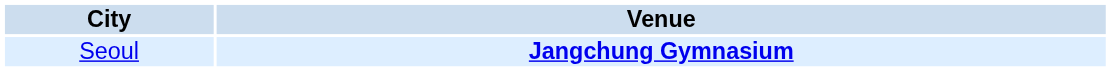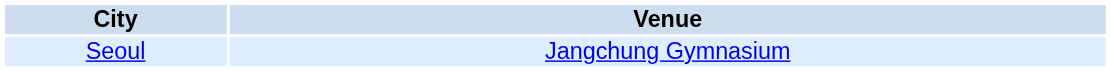(661, 51) bold -> (668, 51) normal
